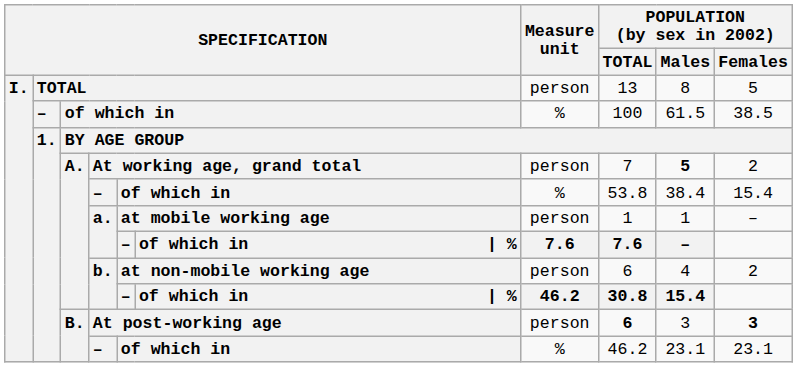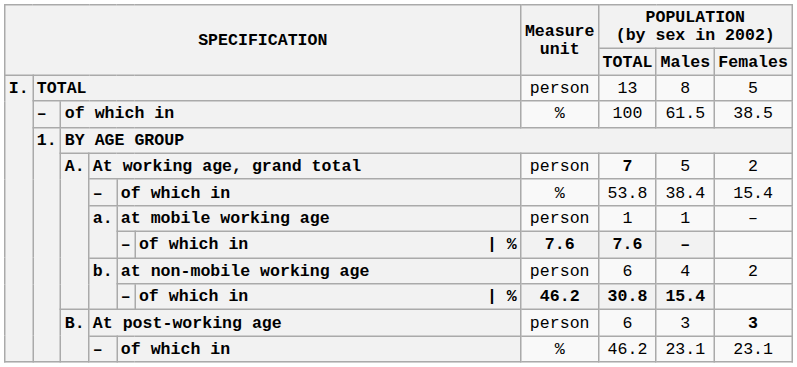(627, 166) normal -> (627, 166) bold
(685, 166) bold -> (685, 166) normal
(627, 323) bold -> (627, 323) normal
